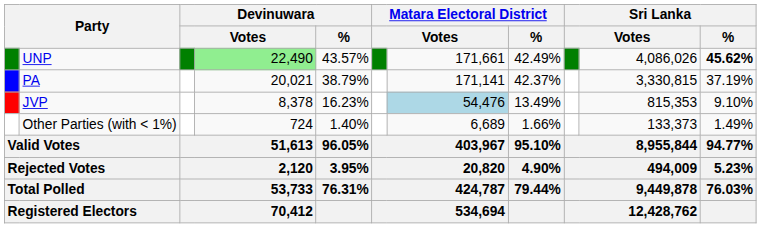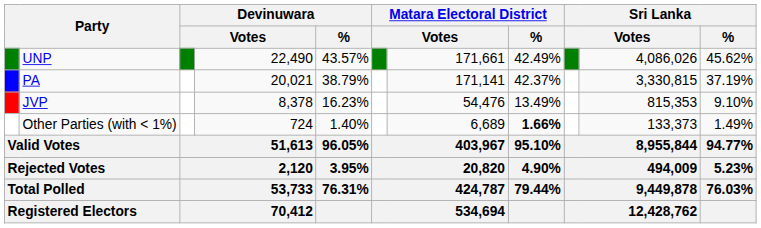(292, 59) lightgreen background -> (292, 59) no background
(730, 59) bold -> (730, 59) normal
(484, 102) lightblue background -> (484, 102) no background
(541, 124) normal -> (541, 124) bold
